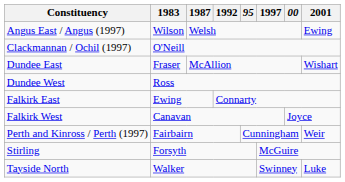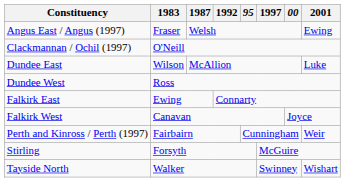(168, 30) Wilson -> (167, 30) Fraser
(167, 64) Fraser -> (168, 64) Wilson
(321, 64) Wishart -> (315, 64) Luke
(315, 168) Luke -> (321, 168) Wishart
